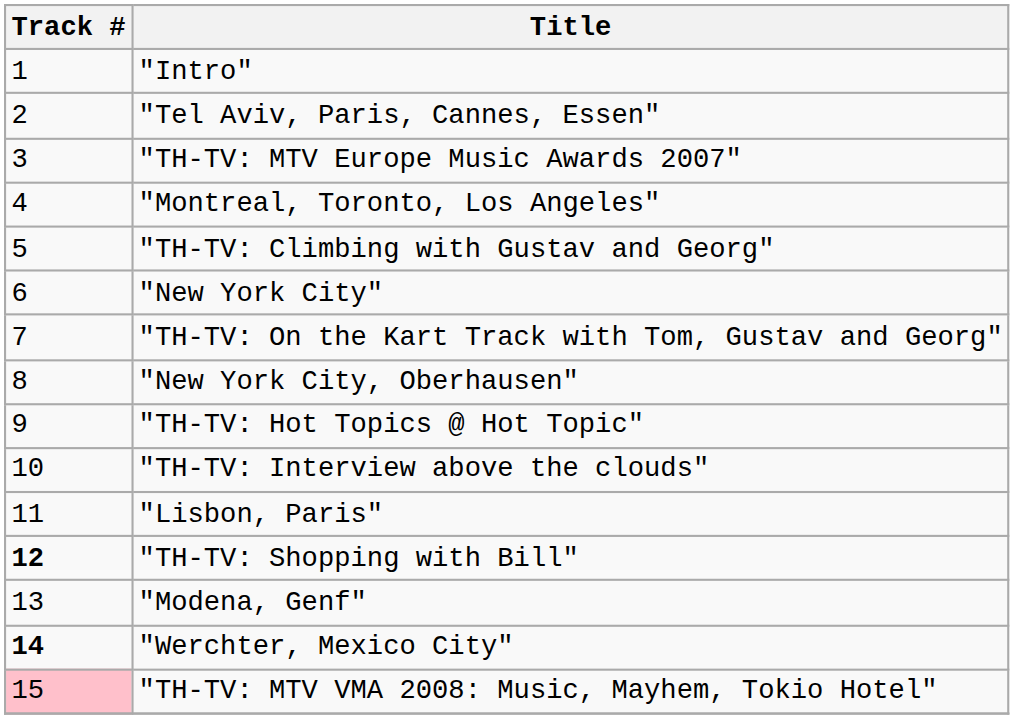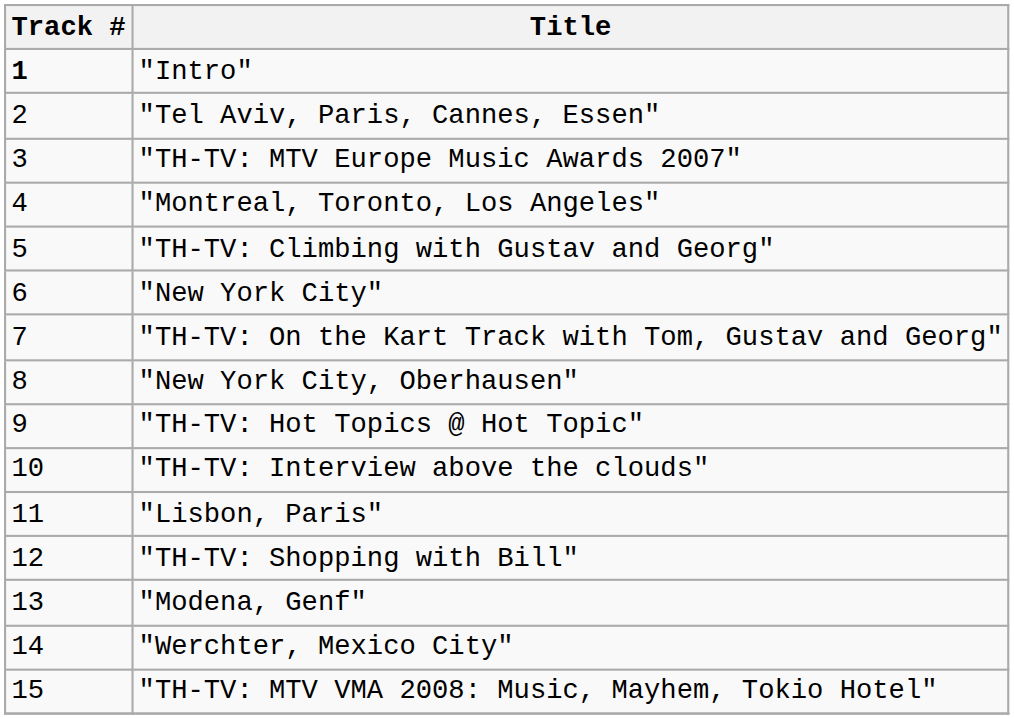(20, 71) normal -> (20, 71) bold
(28, 559) bold -> (28, 559) normal
(28, 647) bold -> (28, 647) normal
(28, 691) pink background -> (28, 691) no background
